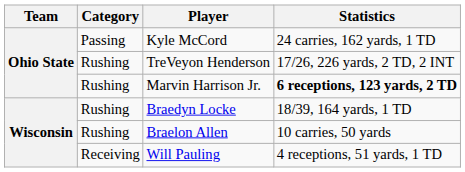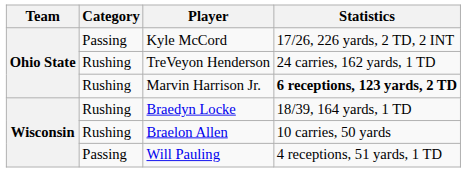(356, 39) 24 carries, 162 yards, 1 TD -> (365, 39) 17/26, 226 yards, 2 TD, 2 INT
(365, 62) 17/26, 226 yards, 2 TD, 2 INT -> (356, 62) 24 carries, 162 yards, 1 TD
(110, 155) Receiving -> (105, 155) Passing
